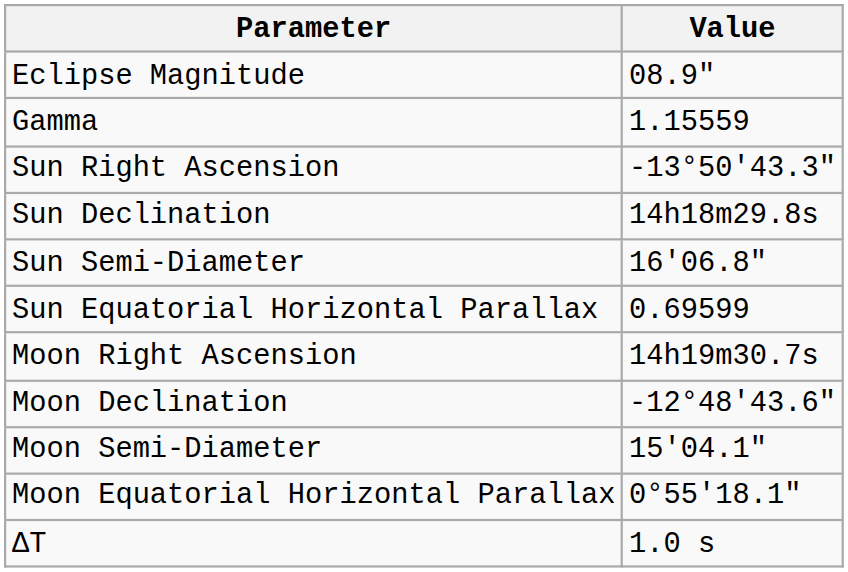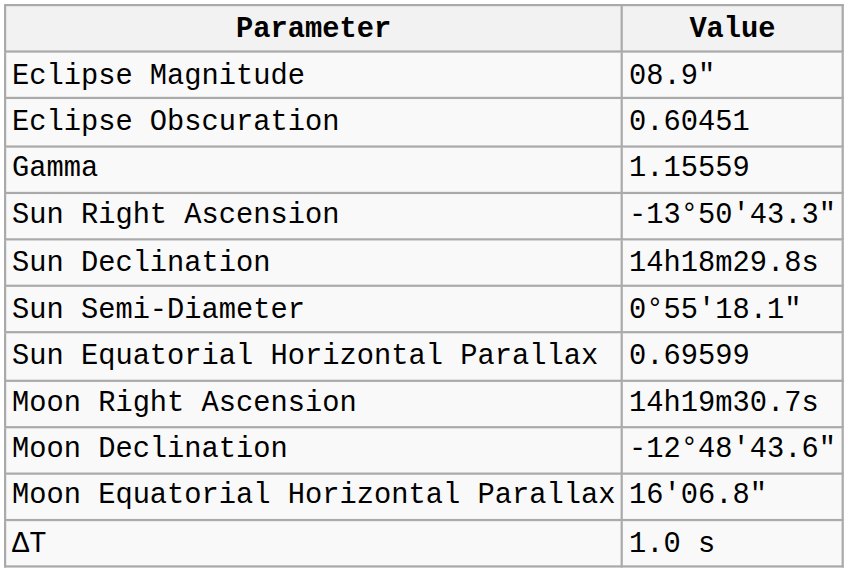+ row: (176, 122)
(698, 263) 16'06.8" -> (715, 309) 0°55'18.1"
- row: (167, 450)
(715, 497) 0°55'18.1" -> (698, 497) 16'06.8"
